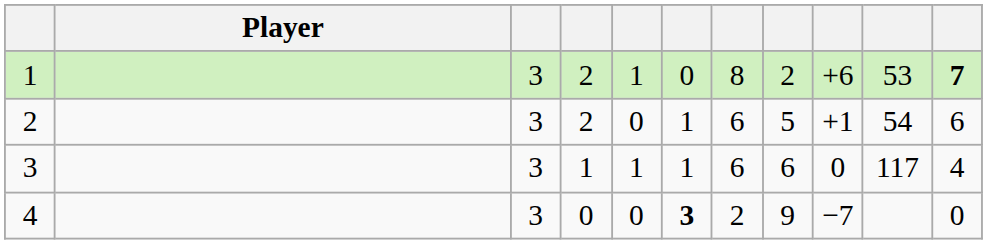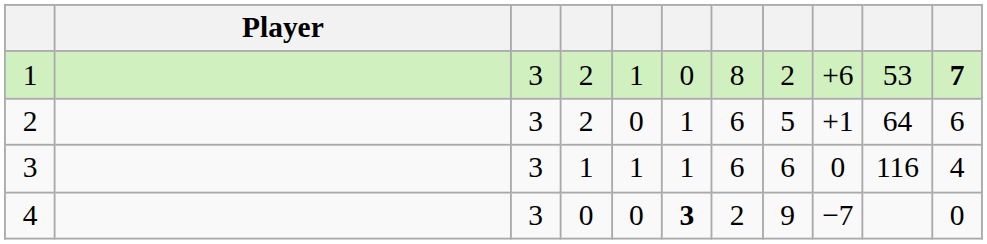(897, 121) 54 -> (897, 121) 64
(897, 167) 117 -> (897, 167) 116
